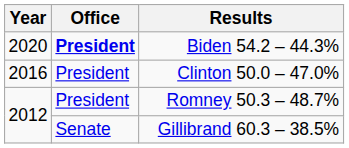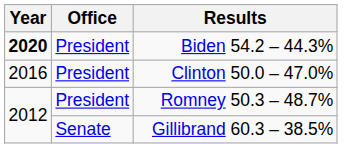(28, 45) normal -> (28, 45) bold
(95, 45) bold -> (92, 45) normal
